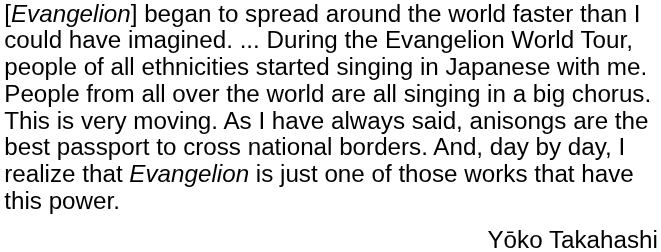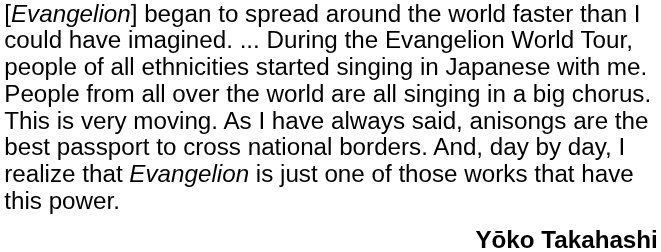(573, 240) normal -> (567, 240) bold
